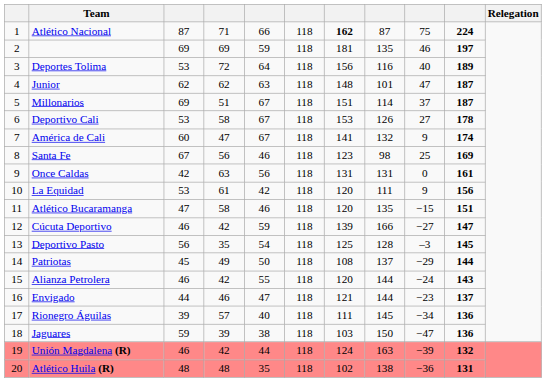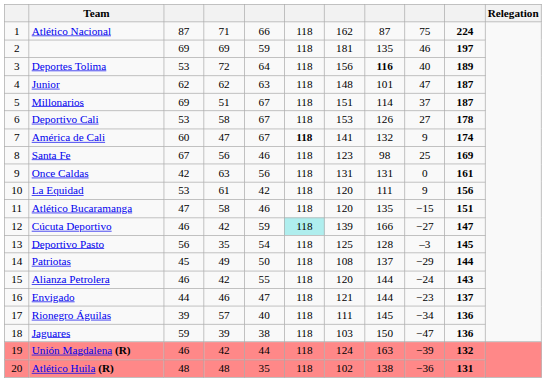(345, 31) bold -> (345, 31) normal
(385, 66) normal -> (385, 66) bold
(304, 137) normal -> (304, 137) bold
(304, 226) no background -> (304, 226) paleturquoise background
